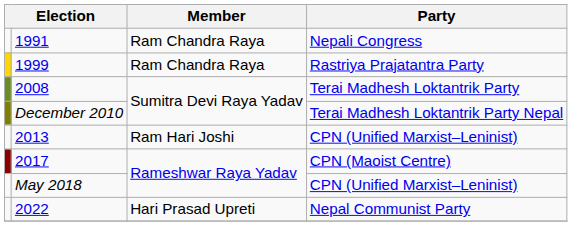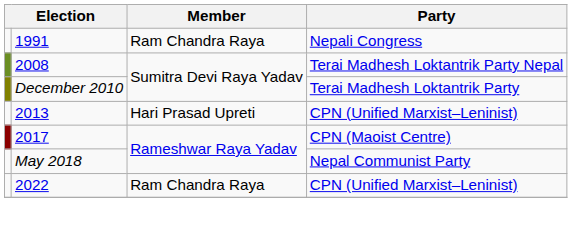- row: (32, 64)
(415, 88) Terai Madhesh Loktantrik Party -> (437, 64) Terai Madhesh Loktantrik Party Nepal
(437, 112) Terai Madhesh Loktantrik Party Nepal -> (415, 88) Terai Madhesh Loktantrik Party
(182, 137) Ram Hari Joshi -> (193, 112) Hari Prasad Upreti
(414, 185) CPN (Unified Marxist–Leninist) -> (390, 161) Nepal Communist Party
(193, 209) Hari Prasad Upreti -> (197, 185) Ram Chandra Raya
(390, 209) Nepal Communist Party -> (414, 185) CPN (Unified Marxist–Leninist)
